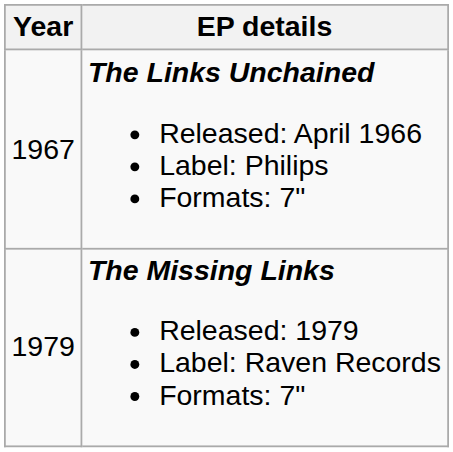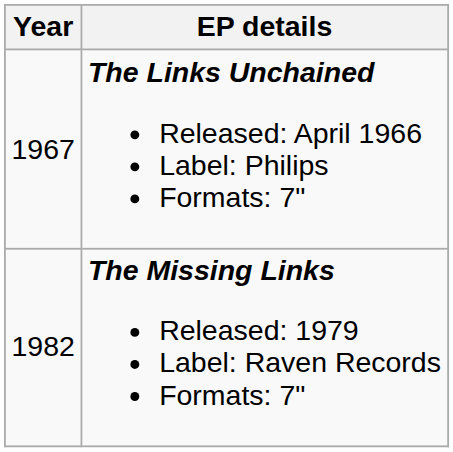(43, 347) 1979 -> (43, 347) 1982
